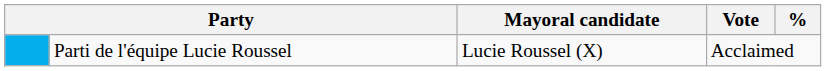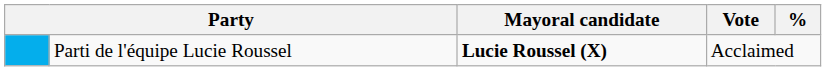(532, 50) normal -> (534, 50) bold
